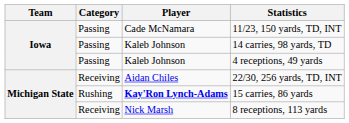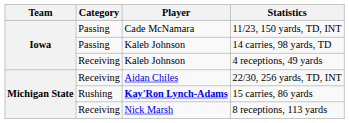(94, 61) Passing -> (99, 61) Receiving
